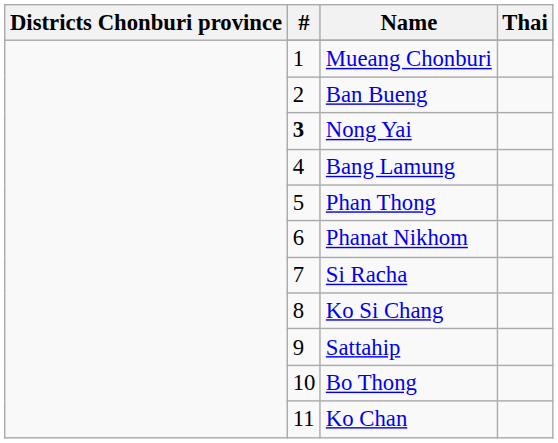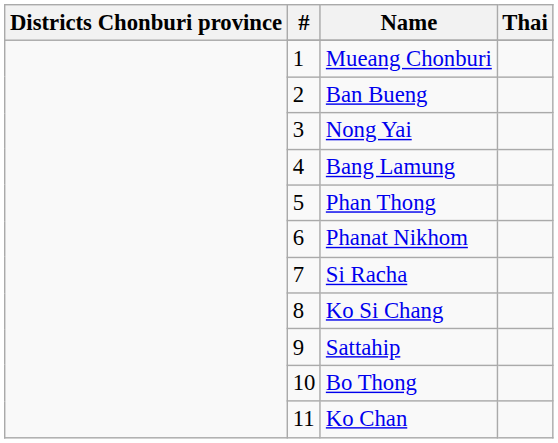(298, 130) bold -> (298, 130) normal
